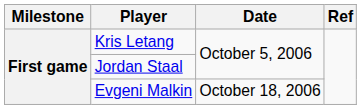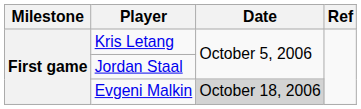(260, 91) no background -> (260, 91) lightgrey background
